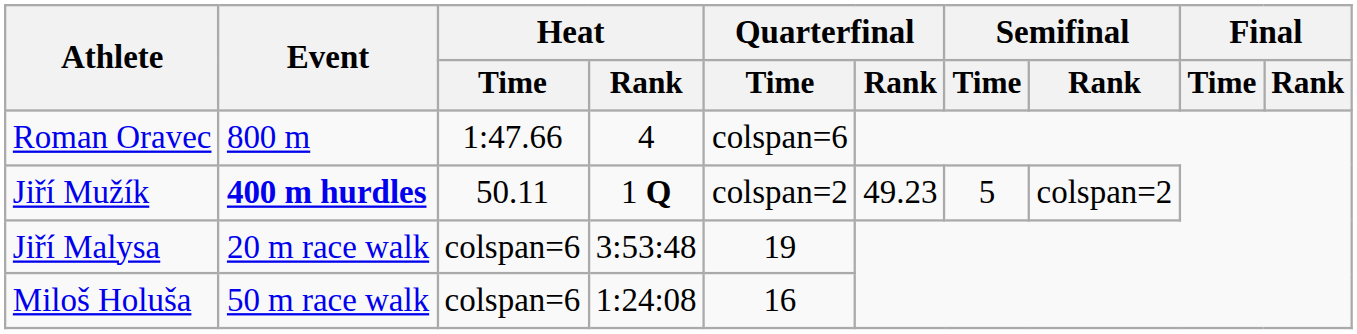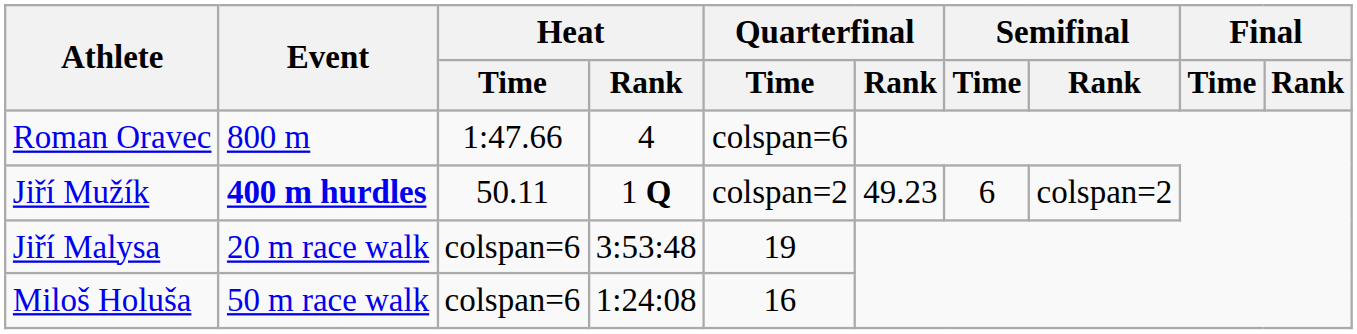(987, 192) 5 -> (987, 192) 6
